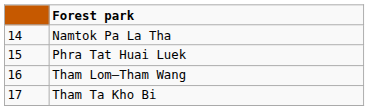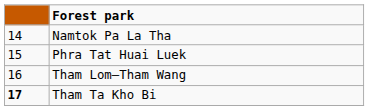(15, 95) normal -> (15, 95) bold
